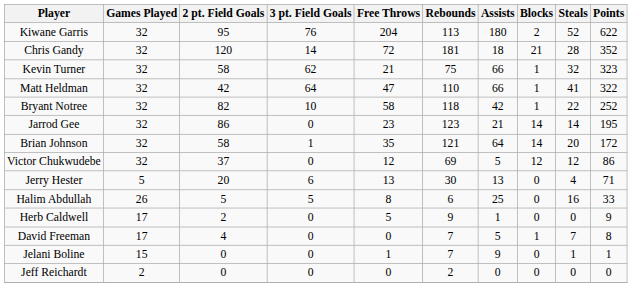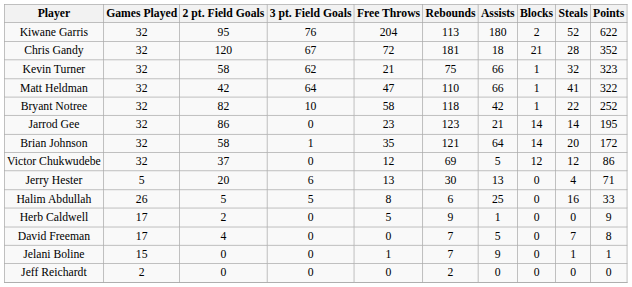(311, 50) 14 -> (311, 50) 67
(537, 236) 1 -> (537, 236) 0
